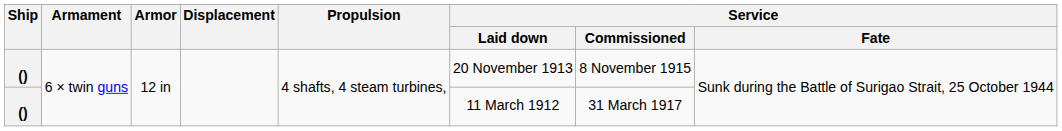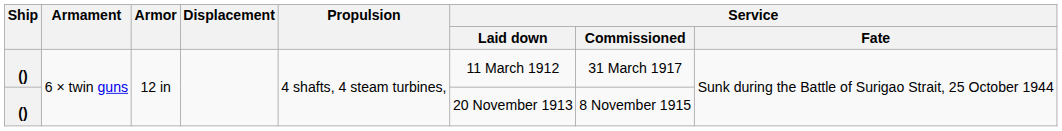(513, 68) 20 November 1913 -> (513, 68) 11 March 1912
(635, 68) 8 November 1915 -> (635, 68) 31 March 1917
(513, 106) 11 March 1912 -> (513, 106) 20 November 1913
(635, 106) 31 March 1917 -> (635, 106) 8 November 1915
